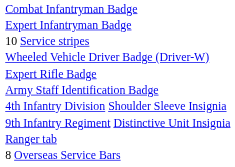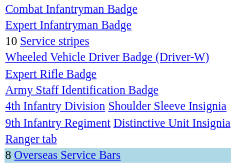(63, 155) no background -> (63, 155) lightblue background
